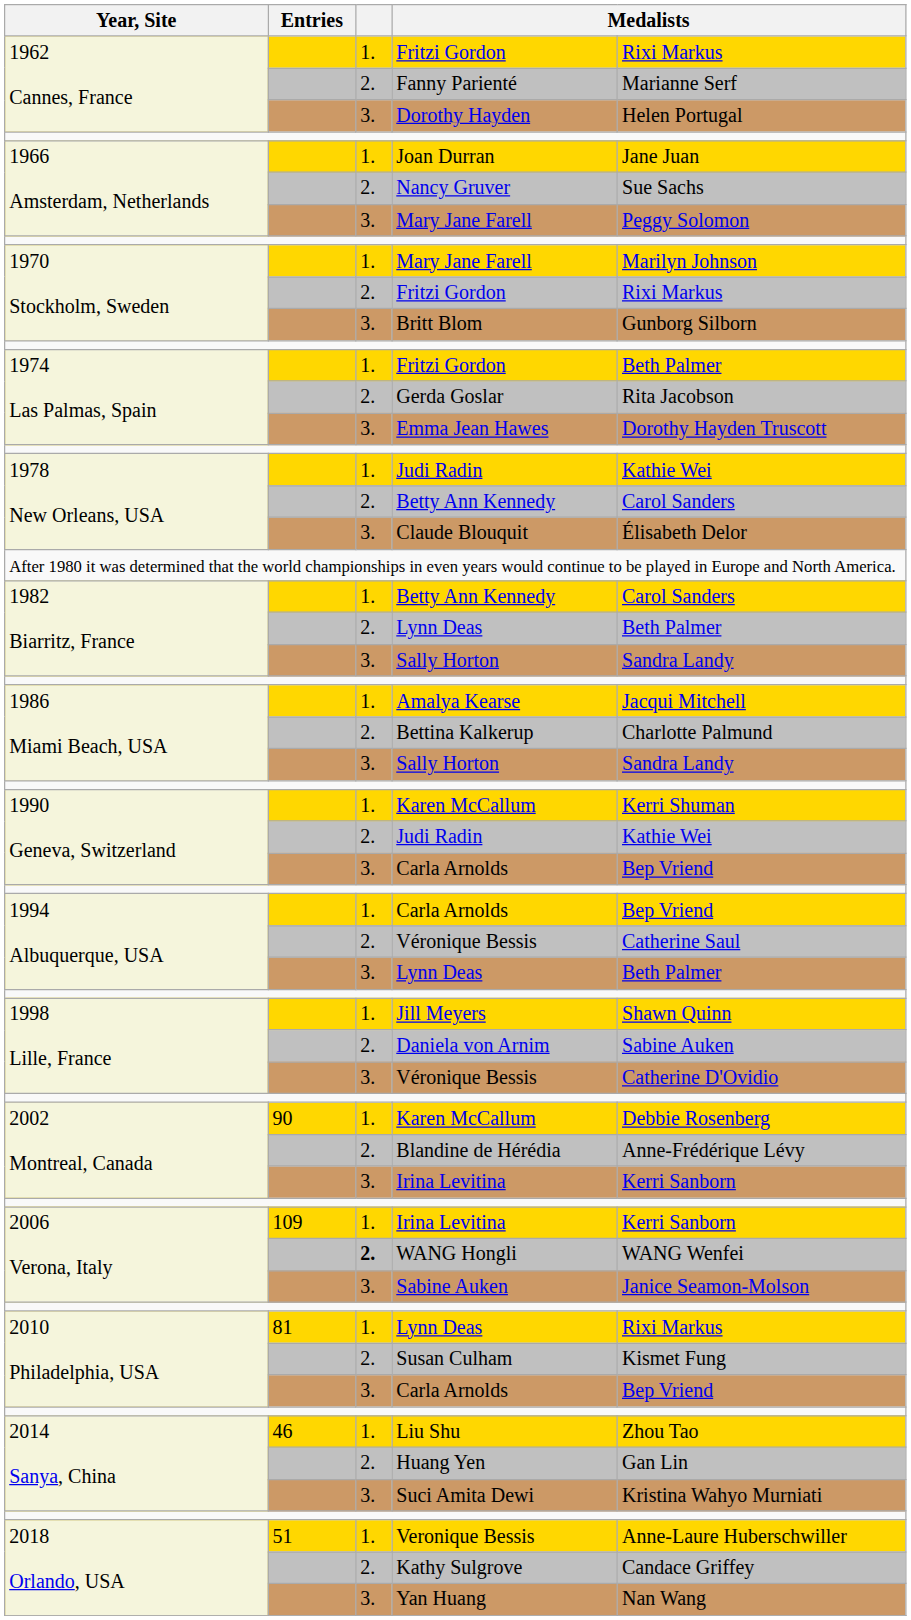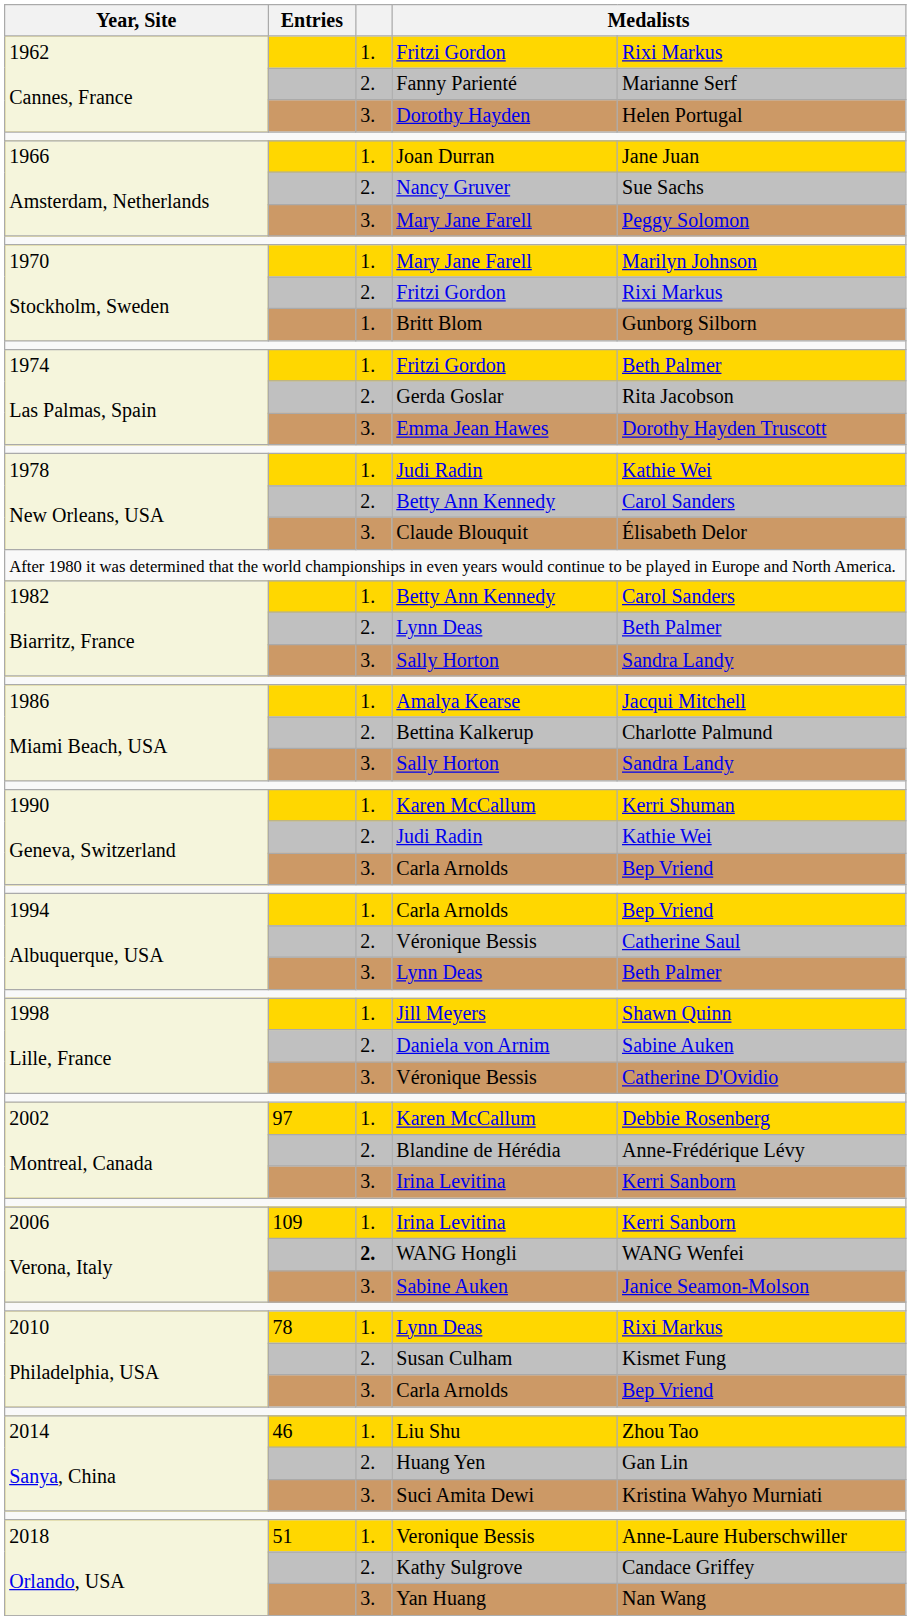(368, 324) 3. -> (368, 324) 1.
(283, 1118) 90 -> (283, 1118) 97
(283, 1327) 81 -> (283, 1327) 78
